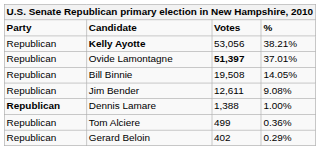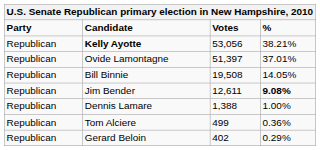(229, 59) bold -> (227, 59) normal
(278, 91) normal -> (277, 91) bold
(33, 106) bold -> (31, 106) normal
